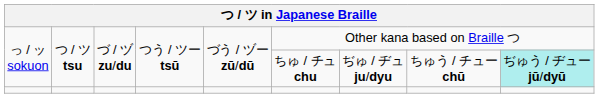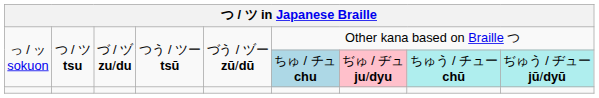(305, 68) no background -> (305, 68) lightblue background
(373, 68) no background -> (373, 68) pink background
(454, 68) no background -> (454, 68) paleturquoise background
